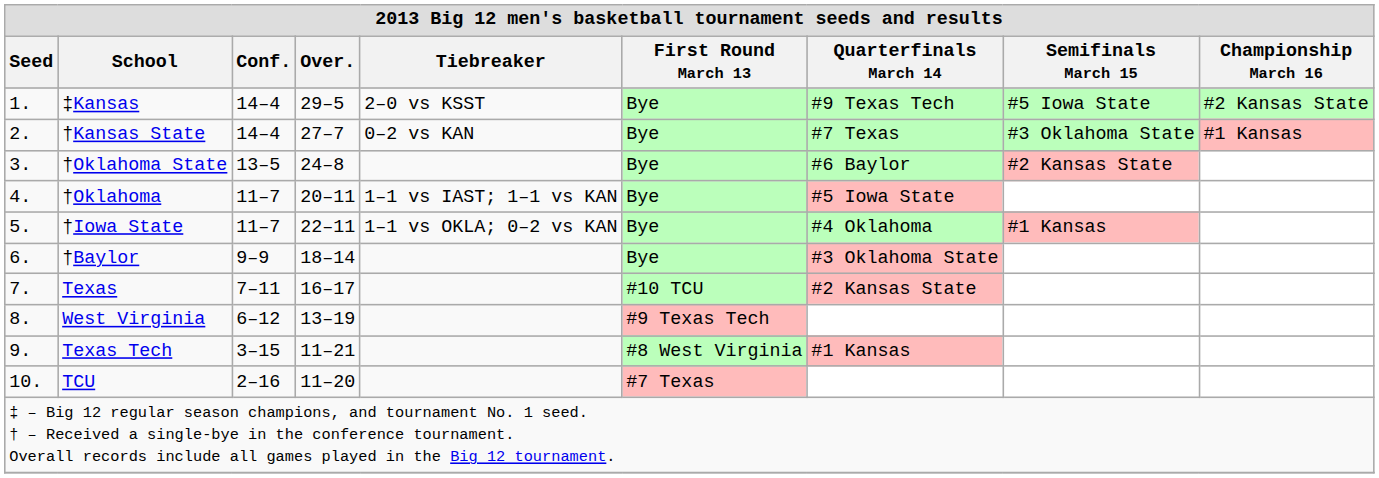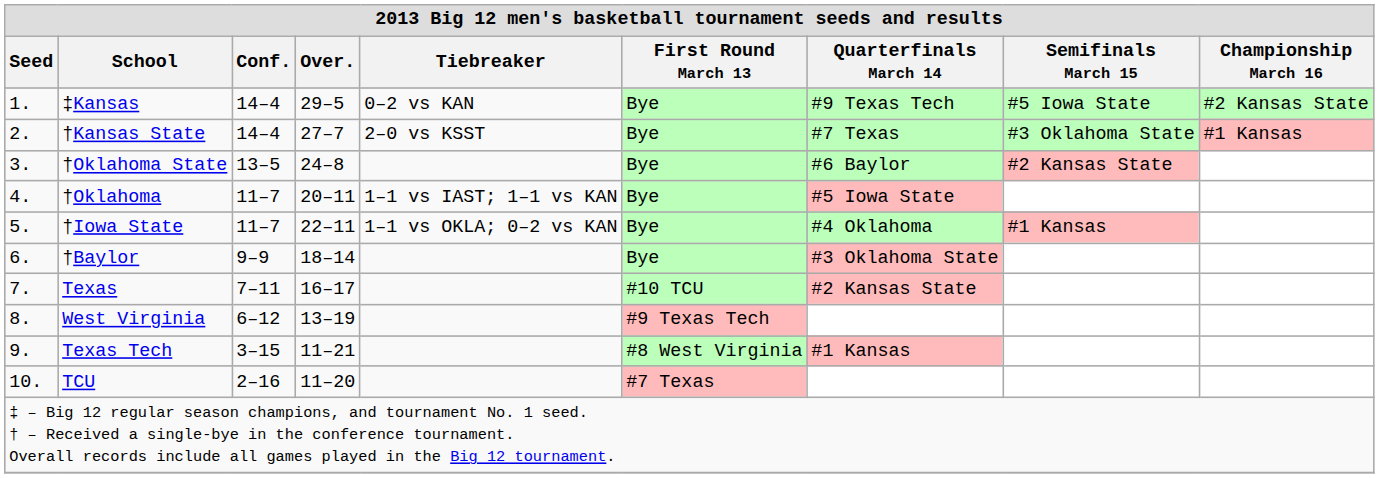(425, 104) 2–0 vs KSST -> (419, 104) 0–2 vs KAN
(419, 134) 0–2 vs KAN -> (425, 134) 2–0 vs KSST
